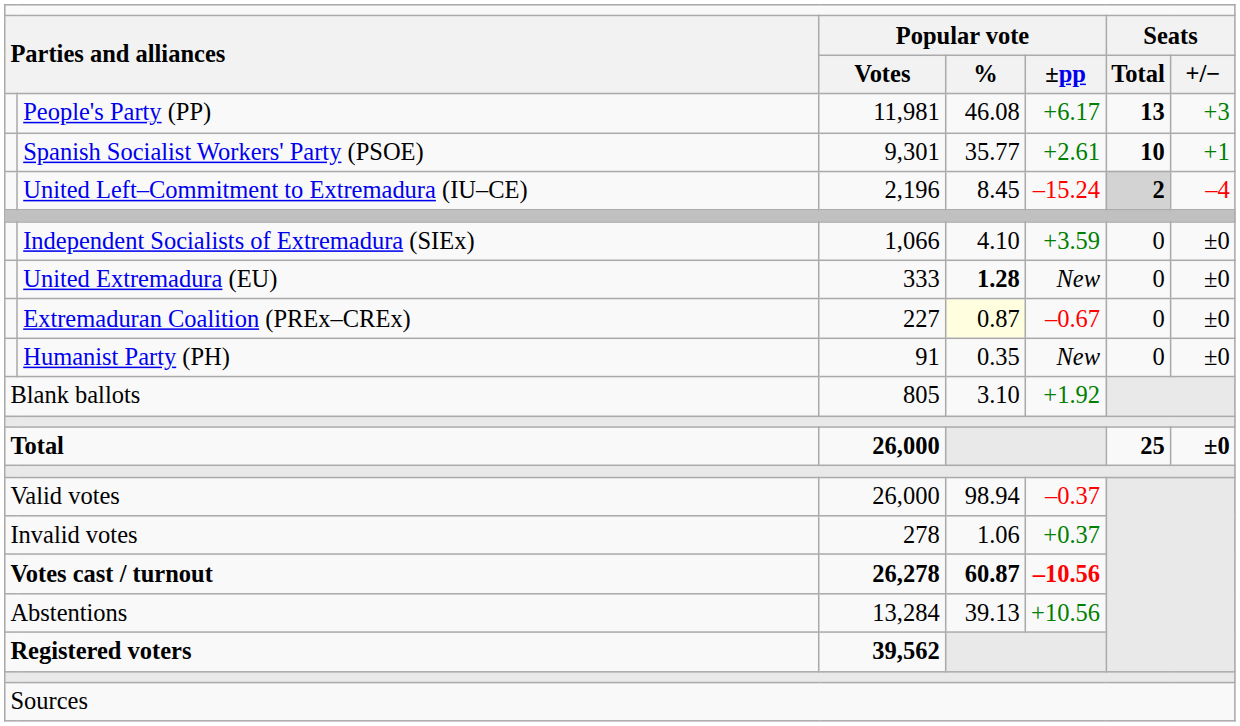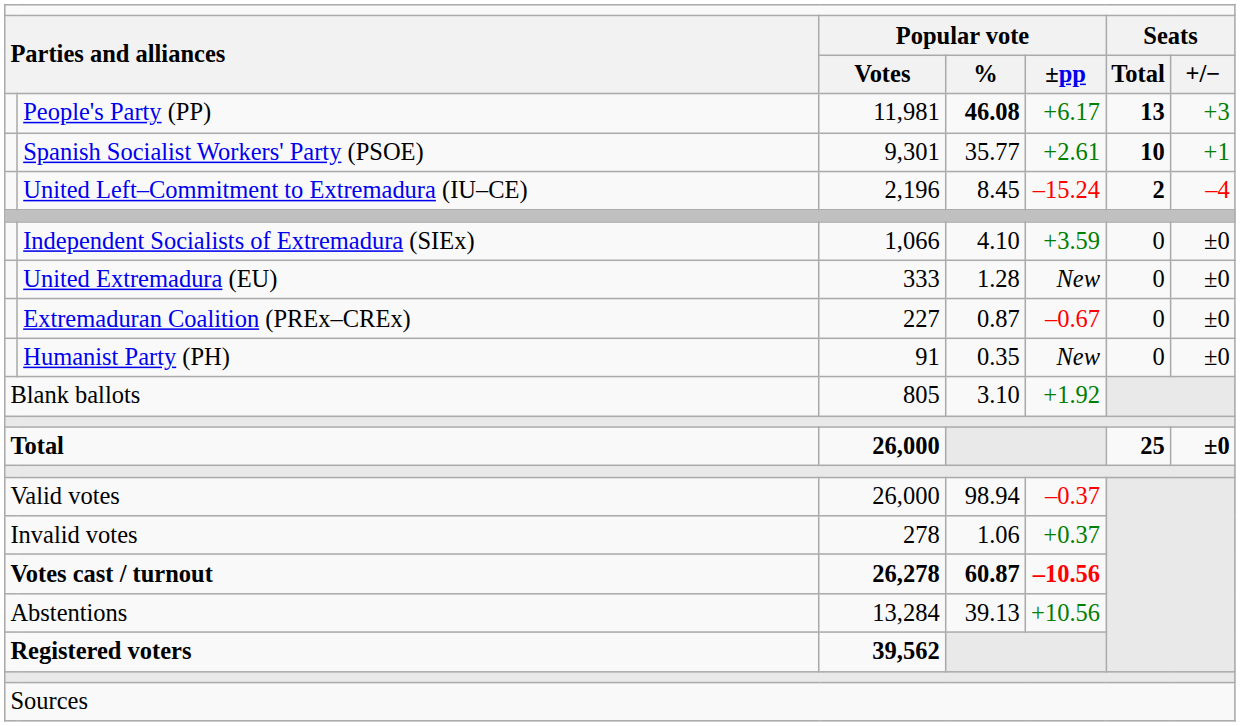(992, 112) normal -> (992, 112) bold
(1159, 190) lightgrey background -> (1159, 190) no background
(998, 279) bold -> (998, 279) normal
(998, 318) lightyellow background -> (998, 318) no background
